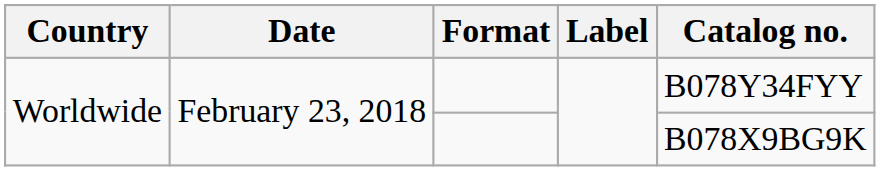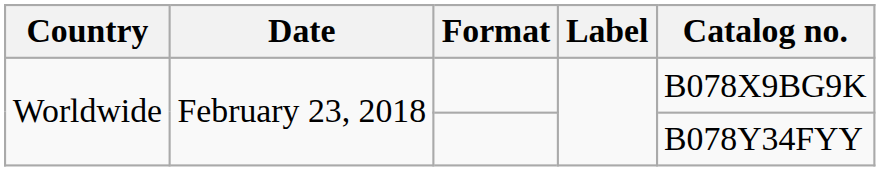(763, 84) B078Y34FYY -> (765, 84) B078X9BG9K
(765, 138) B078X9BG9K -> (763, 138) B078Y34FYY
